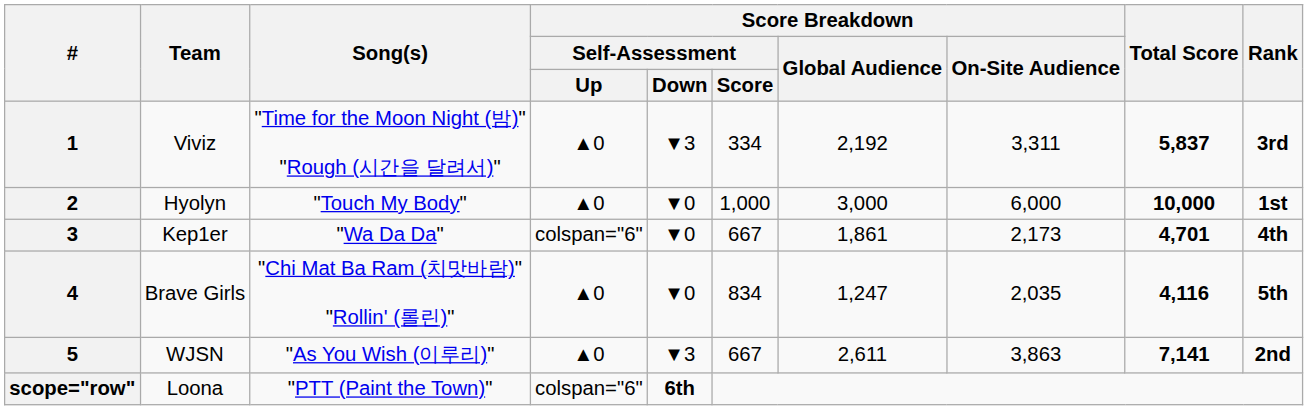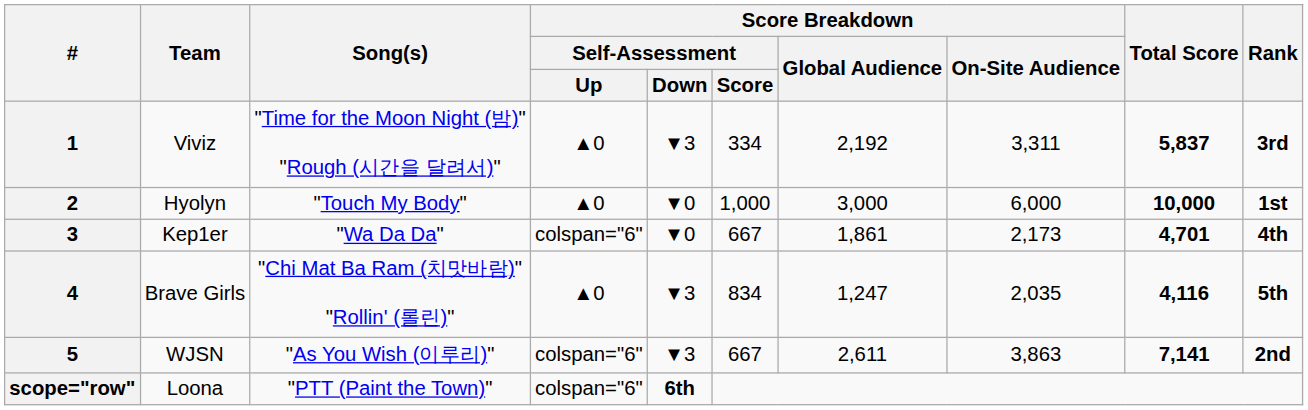(680, 293) ▼0 -> (680, 293) ▼3
(589, 354) ▲0 -> (589, 354) colspan="6"
